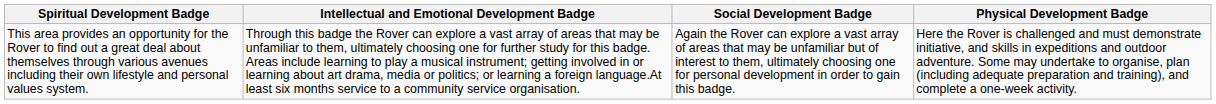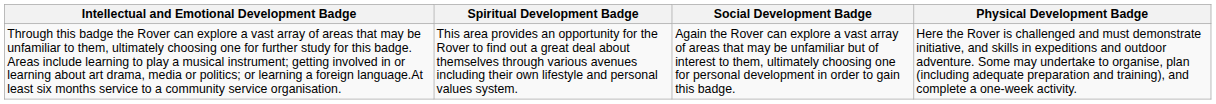columns swapped: (124, 14) <-> (458, 14)
